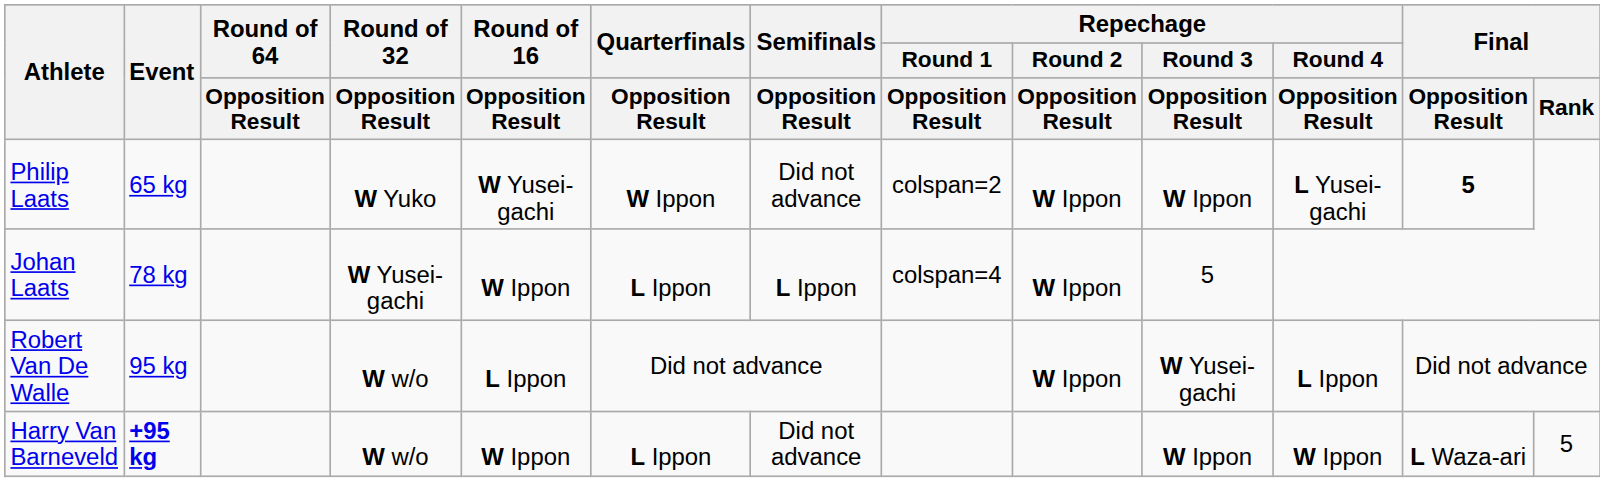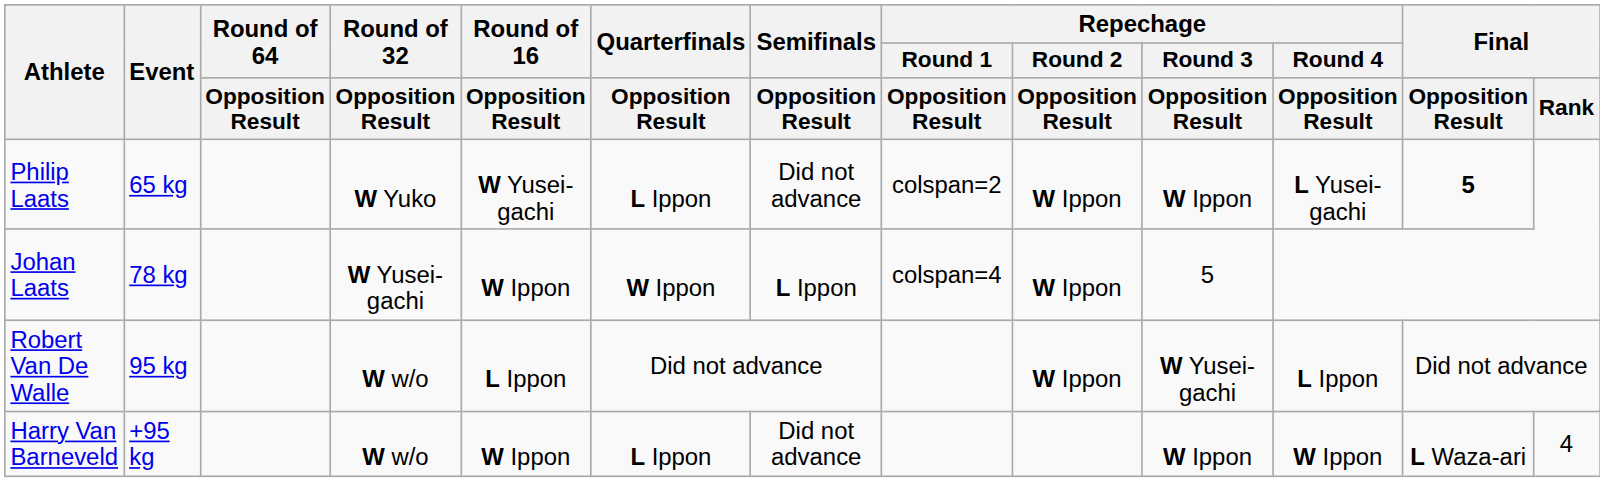(671, 198) W Ippon -> (671, 198) L Ippon
(671, 289) L Ippon -> (671, 289) W Ippon
(149, 444) bold -> (149, 444) normal
(1566, 444) 5 -> (1566, 444) 4
